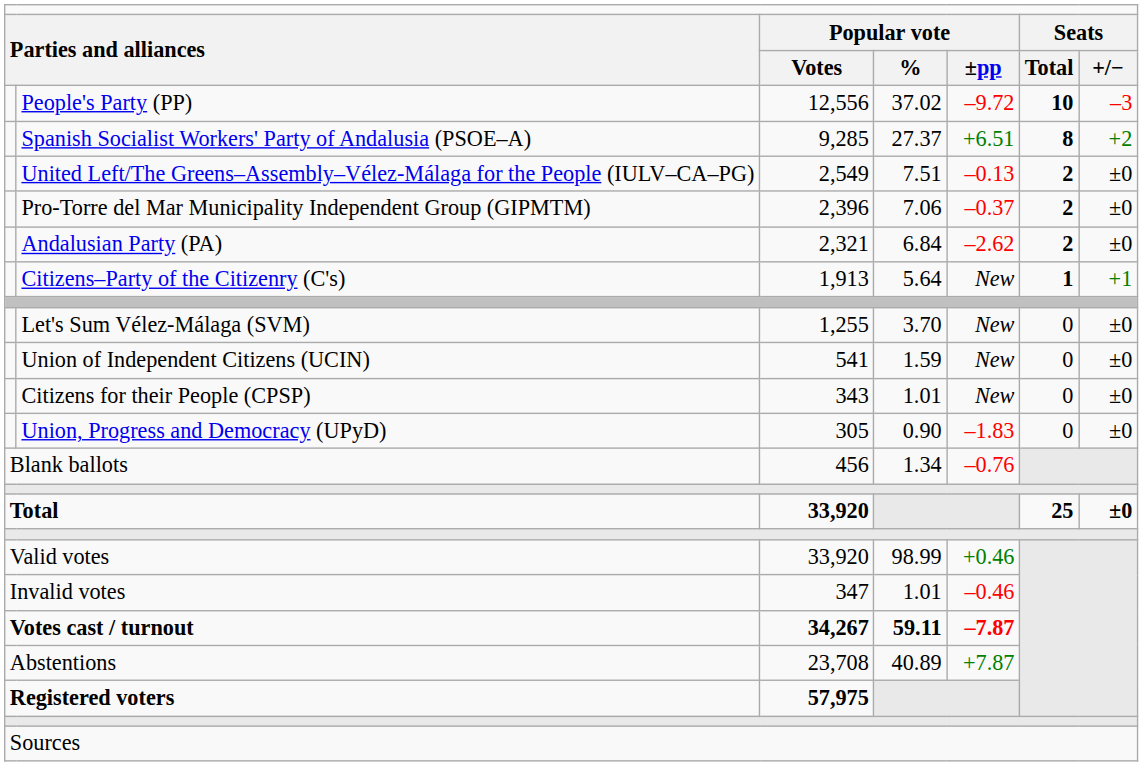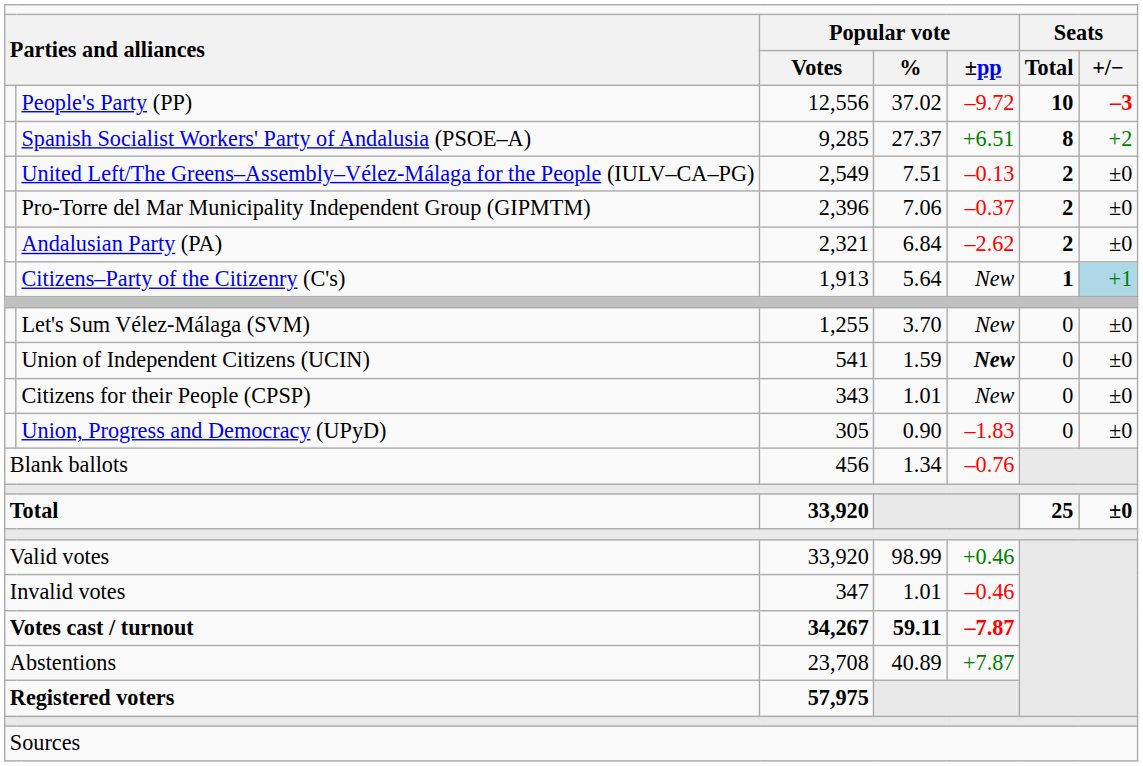(1121, 102) normal -> (1121, 102) bold
(1120, 279) no background -> (1120, 279) lightblue background
(995, 360) normal -> (994, 360) bold
